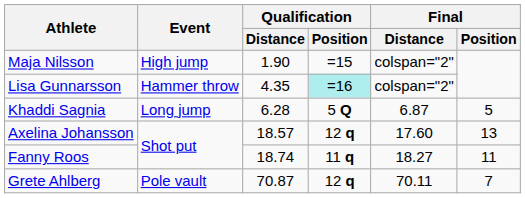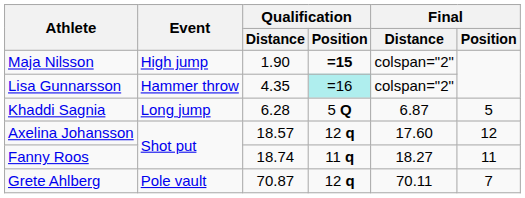(340, 63) normal -> (340, 63) bold
(489, 134) 13 -> (489, 134) 12
